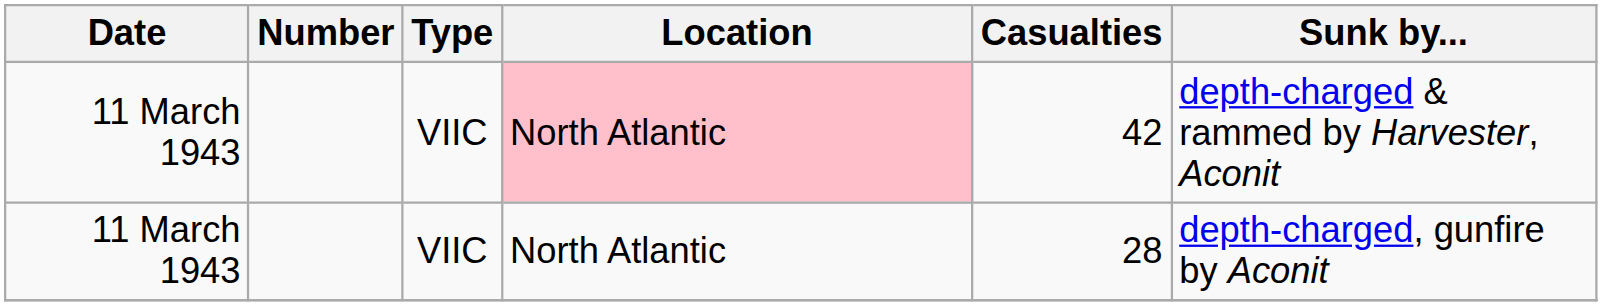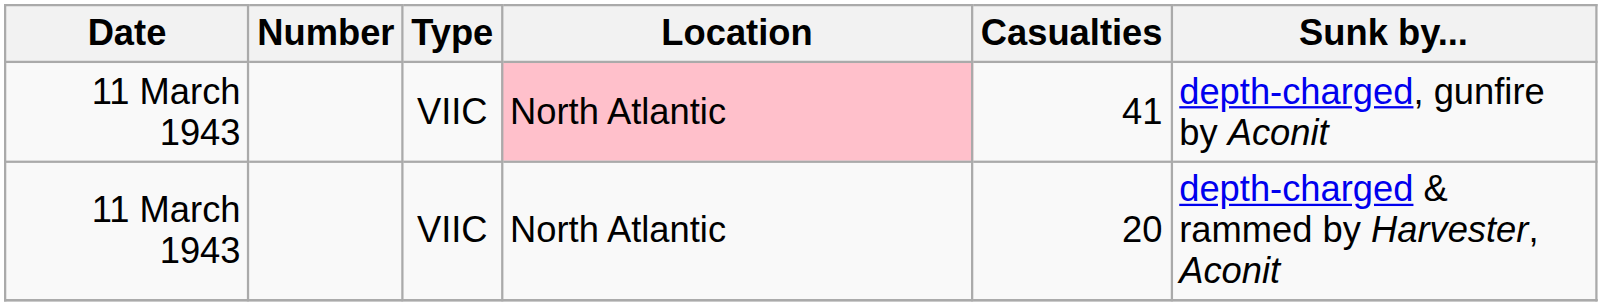(1142, 131) 42 -> (1142, 111) 41
(1359, 131) depth-charged & rammed by Harvester, Aconit -> (1362, 111) depth-charged, gunfire by Aconit
(1142, 250) 28 -> (1142, 230) 20
(1362, 250) depth-charged, gunfire by Aconit -> (1359, 230) depth-charged & rammed by Harvester, Aconit
